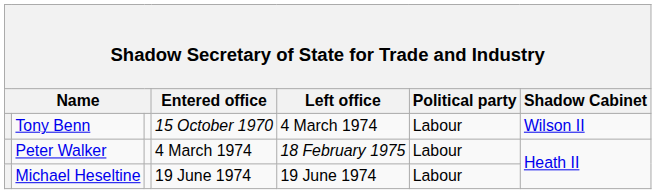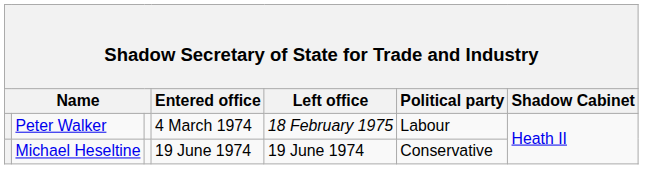- row: (53, 126)
(437, 176) Labour -> (447, 151) Conservative
